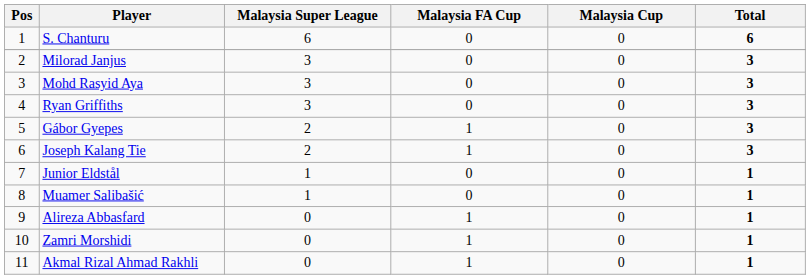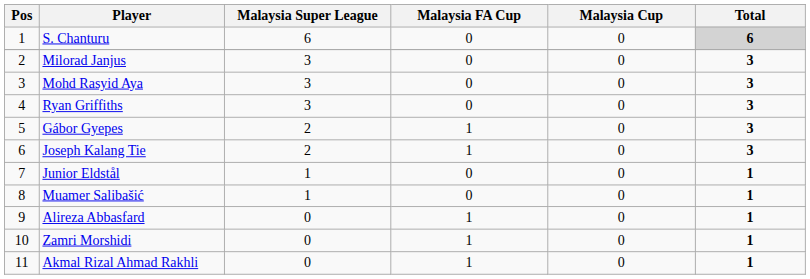(750, 38) no background -> (750, 38) lightgrey background
